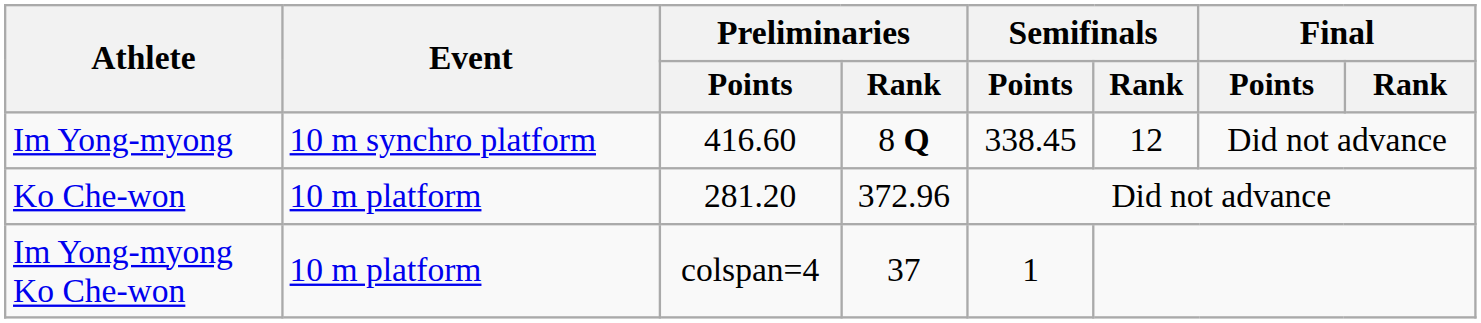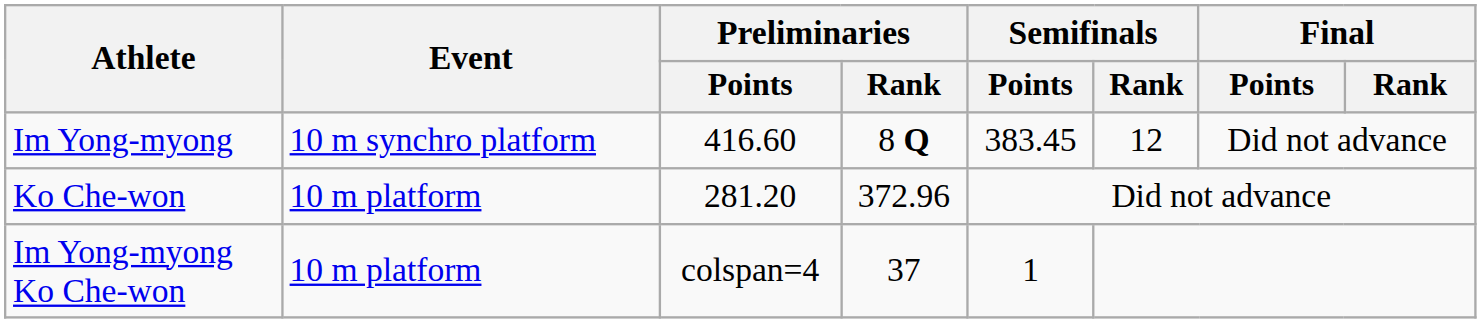(1031, 140) 338.45 -> (1031, 140) 383.45
